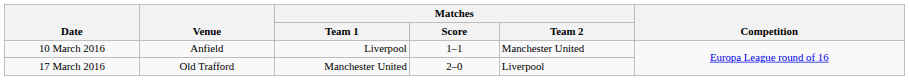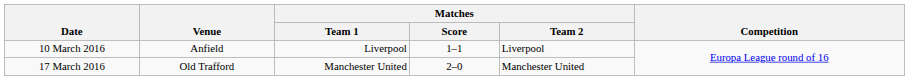(543, 49) Manchester United -> (523, 49) Liverpool
(523, 67) Liverpool -> (543, 67) Manchester United
